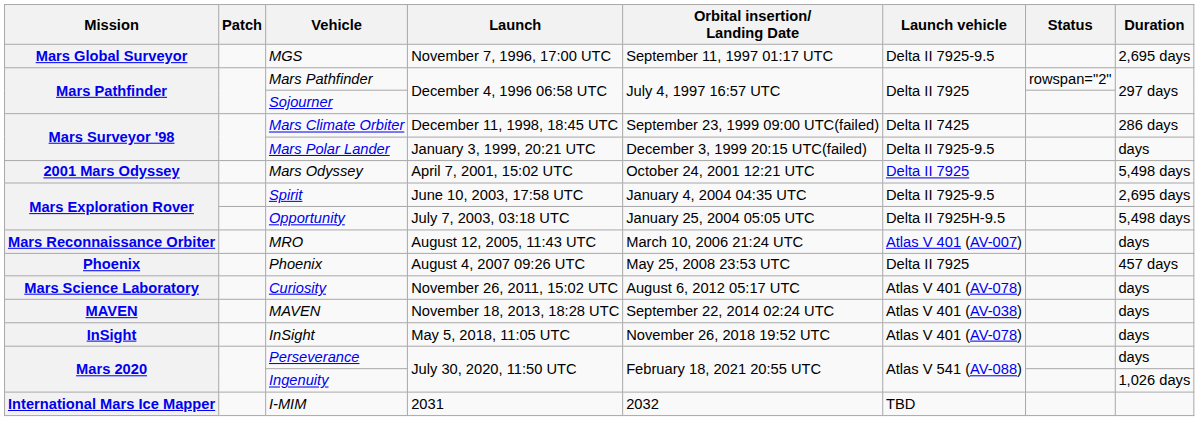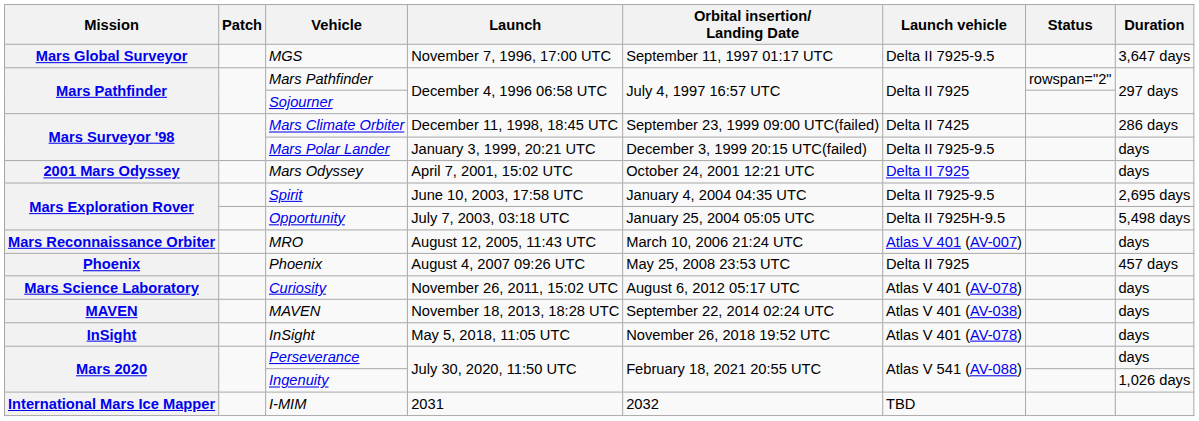(1154, 56) 2,695 days -> (1154, 56) 3,647 days
(1154, 172) 5,498 days -> (1134, 172) days
